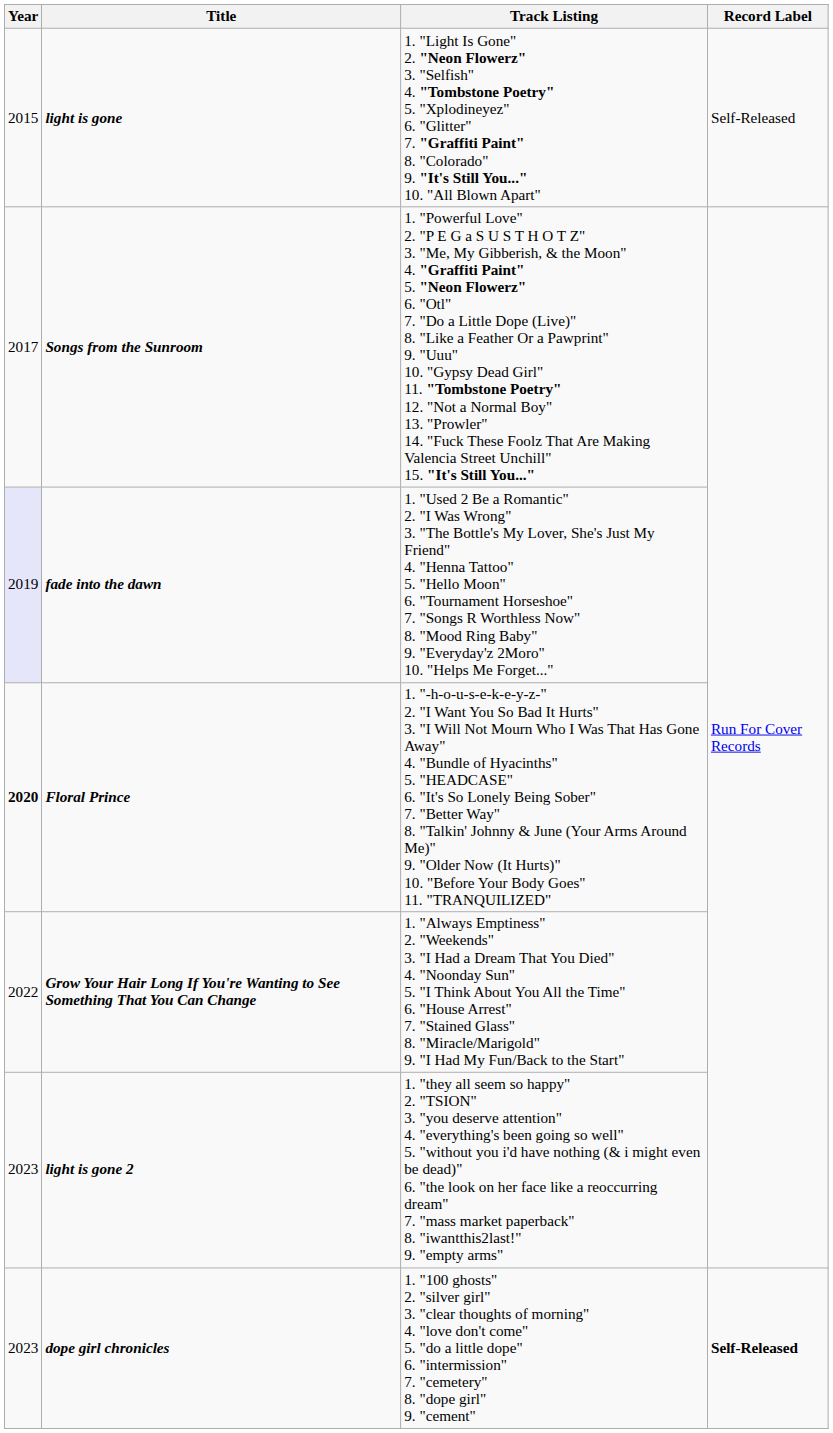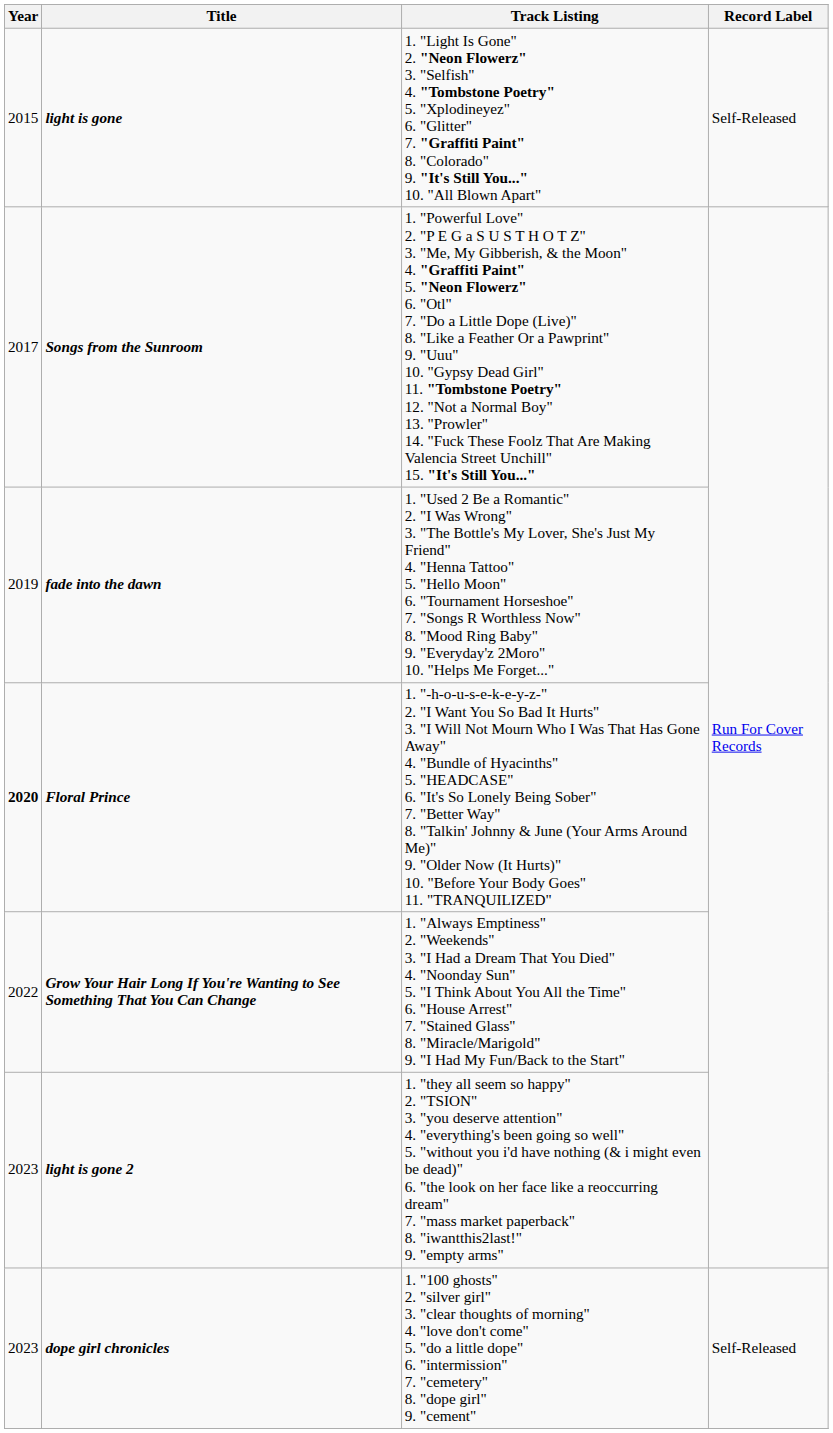(23, 584) lavender background -> (23, 584) no background
(754, 1348) bold -> (754, 1348) normal
